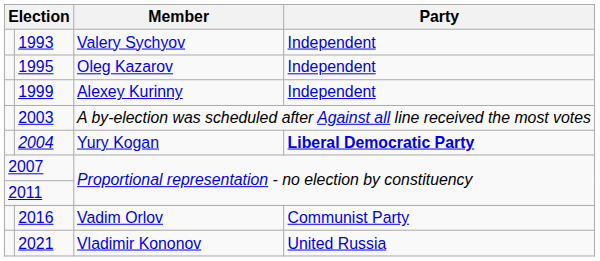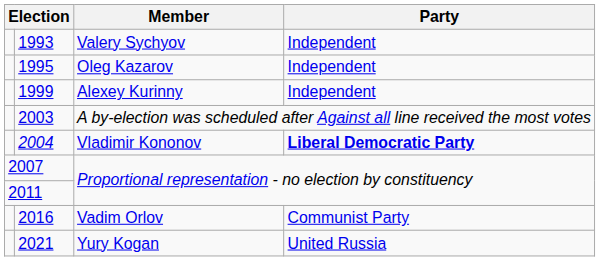(118, 142) Yury Kogan -> (139, 142) Vladimir Kononov
(139, 243) Vladimir Kononov -> (118, 243) Yury Kogan
